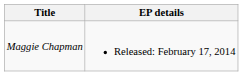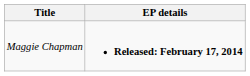(162, 52) normal -> (165, 52) bold
